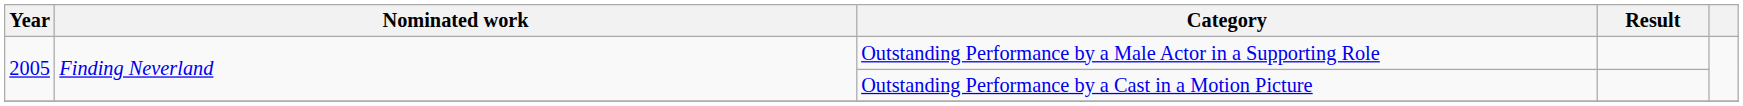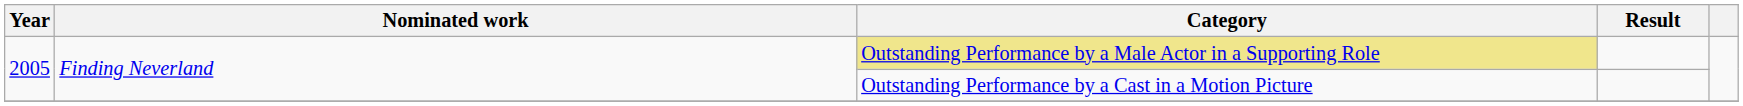(1120, 52) no background -> (1120, 52) khaki background
